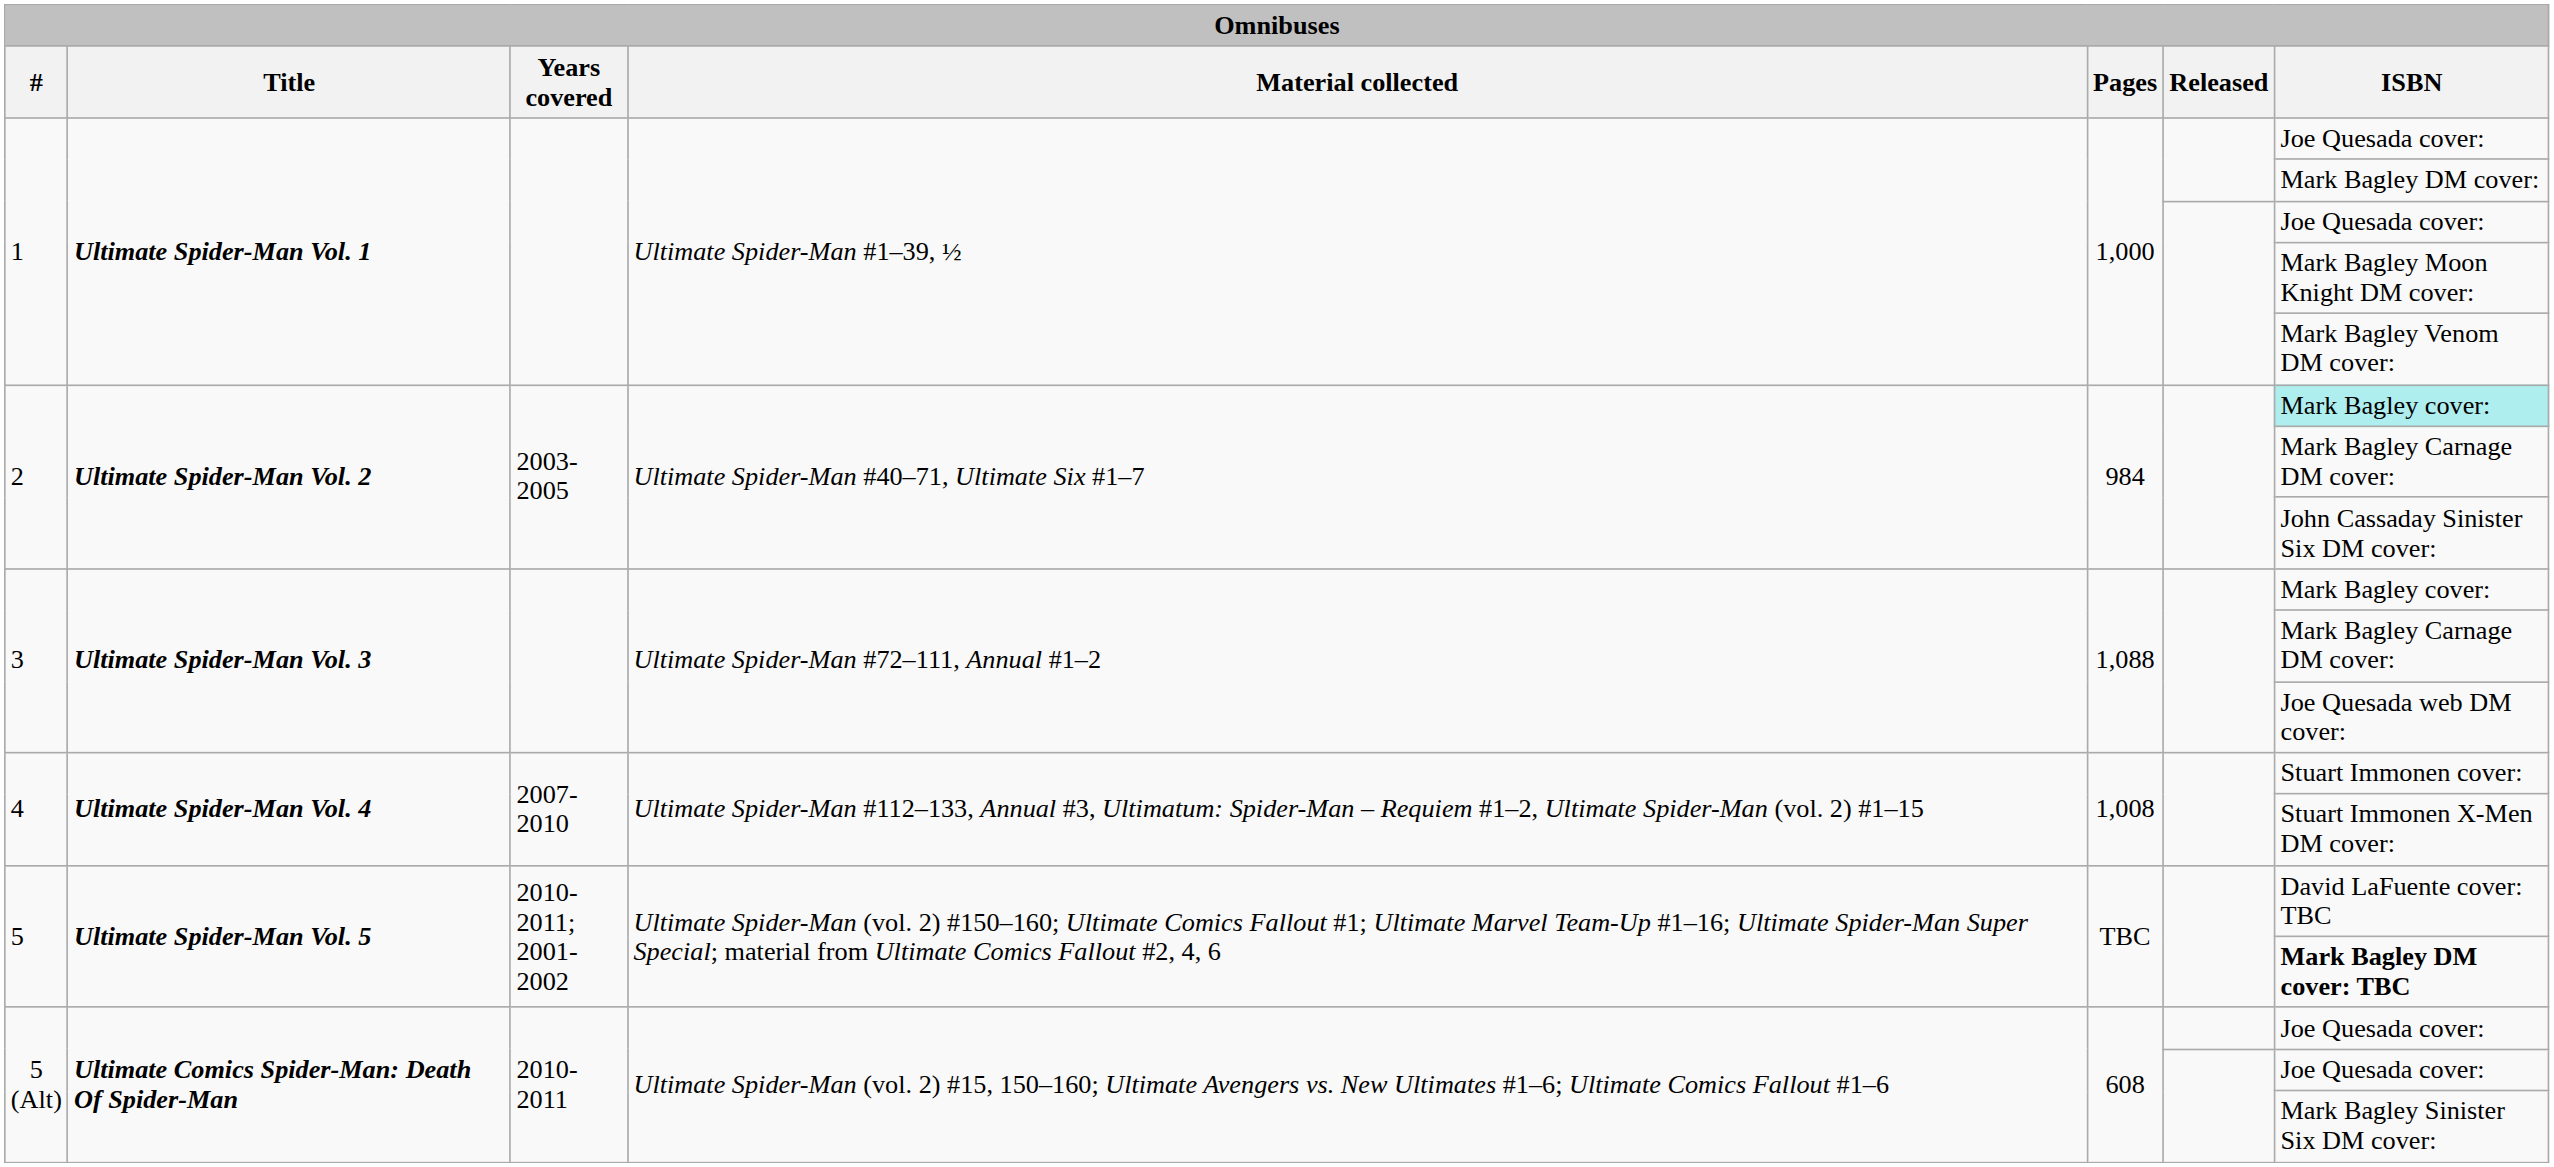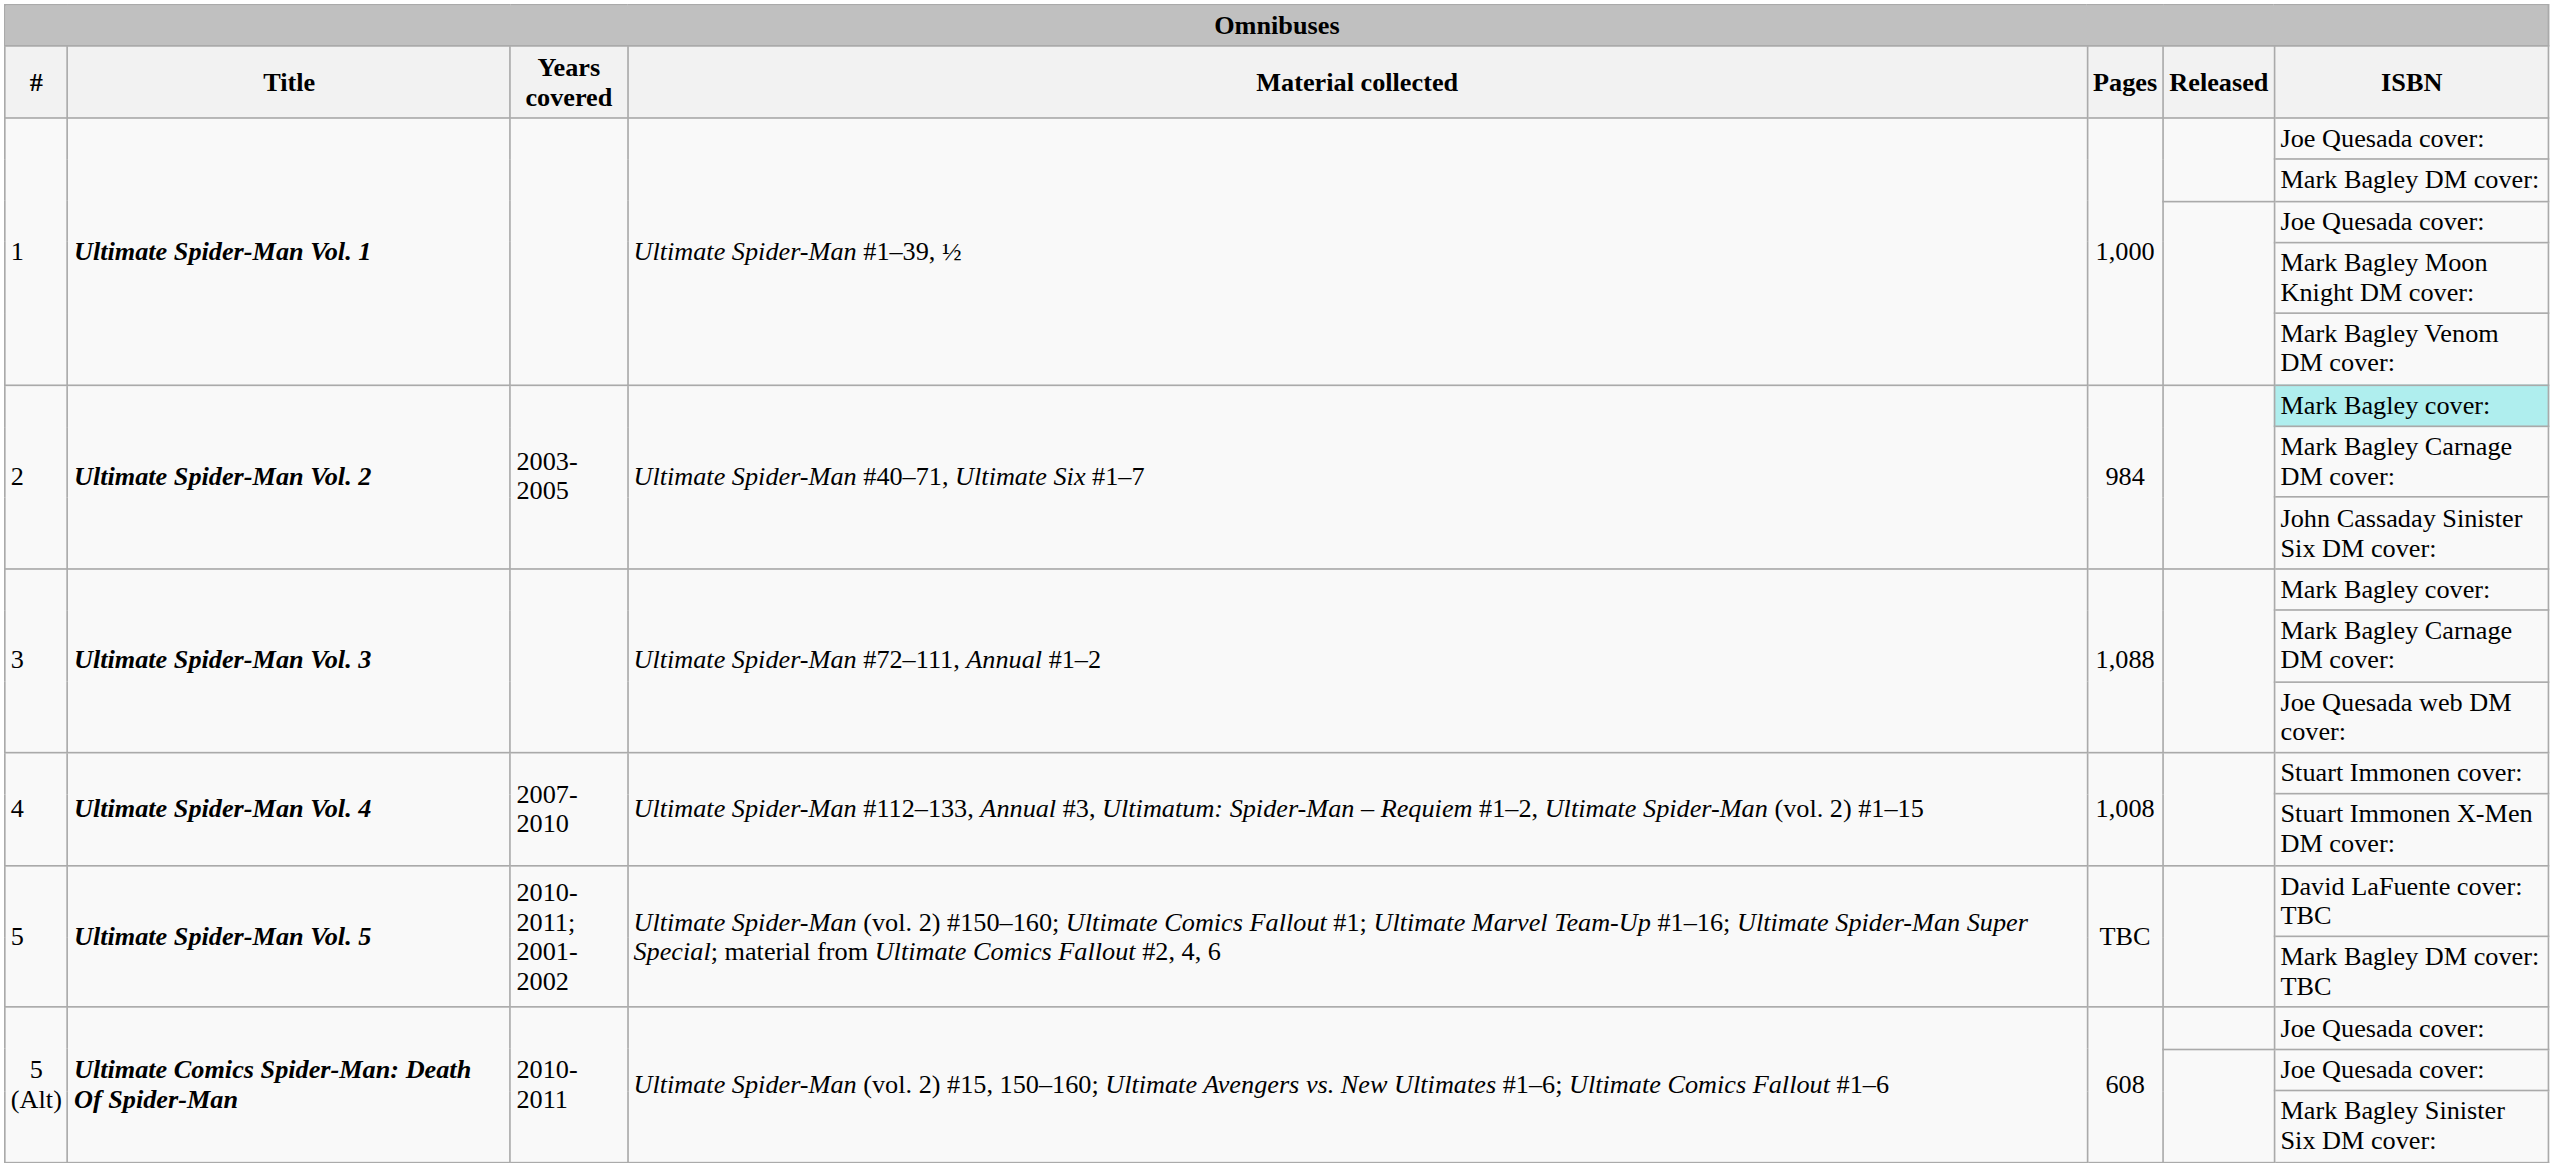(2379, 971) bold -> (2410, 971) normal
